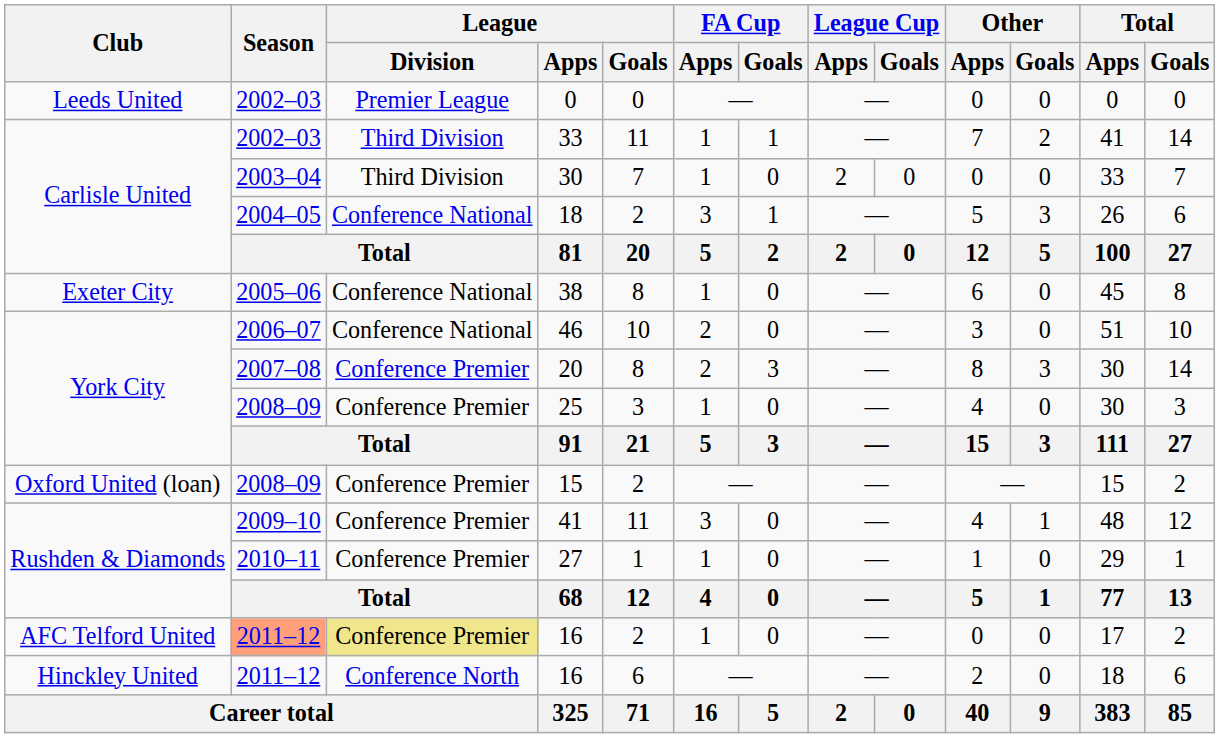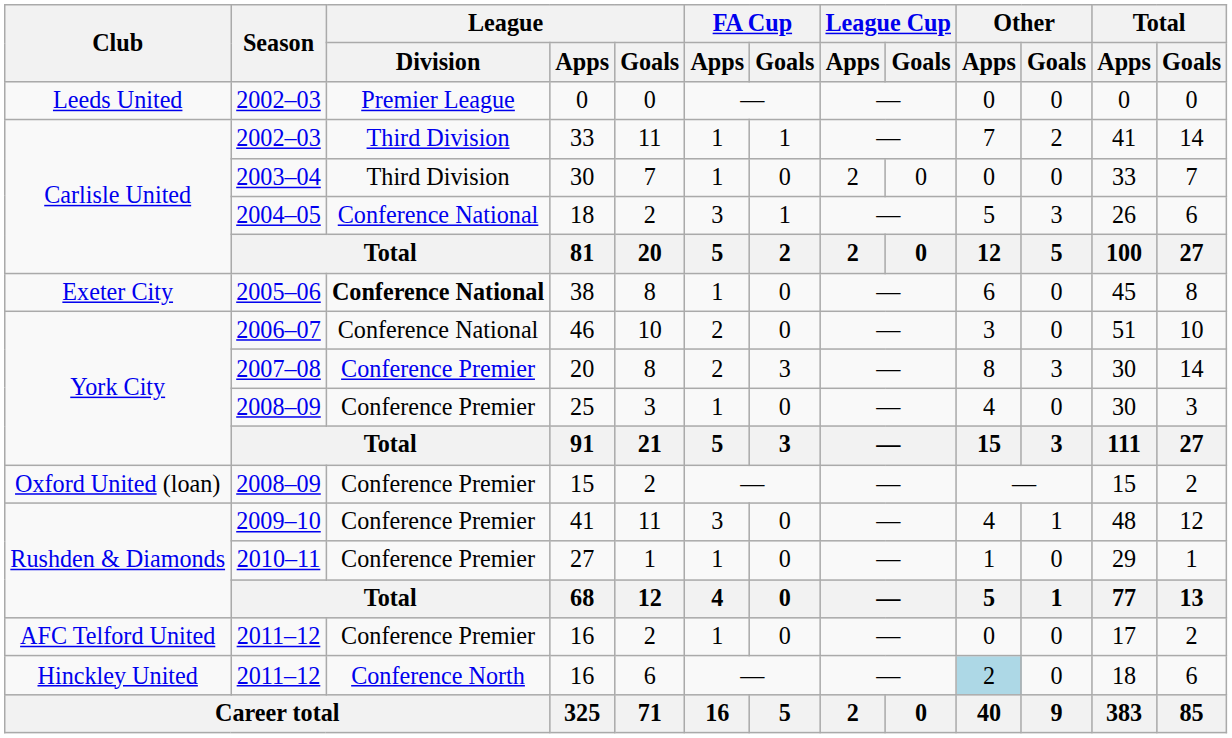(432, 291) normal -> (438, 291) bold
(278, 636) lightsalmon background -> (278, 636) no background
(432, 636) khaki background -> (438, 636) no background
(977, 675) no background -> (989, 675) lightblue background
